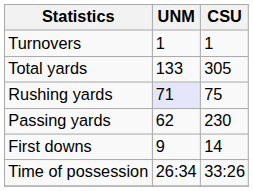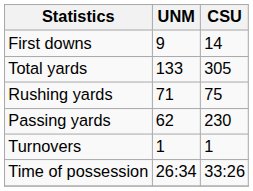rows swapped: (50, 146) <-> (45, 43)
(165, 95) lavender background -> (165, 95) no background
